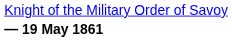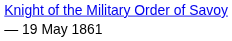(54, 29) bold -> (53, 29) normal
